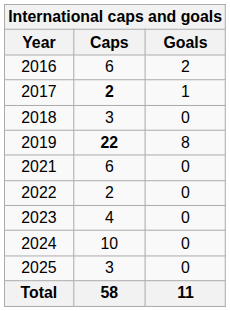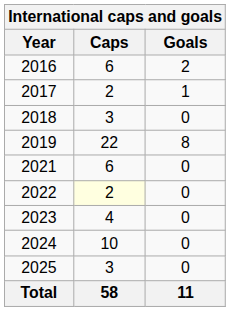(109, 92) bold -> (109, 92) normal
(109, 142) bold -> (109, 142) normal
(109, 192) no background -> (109, 192) lightyellow background
